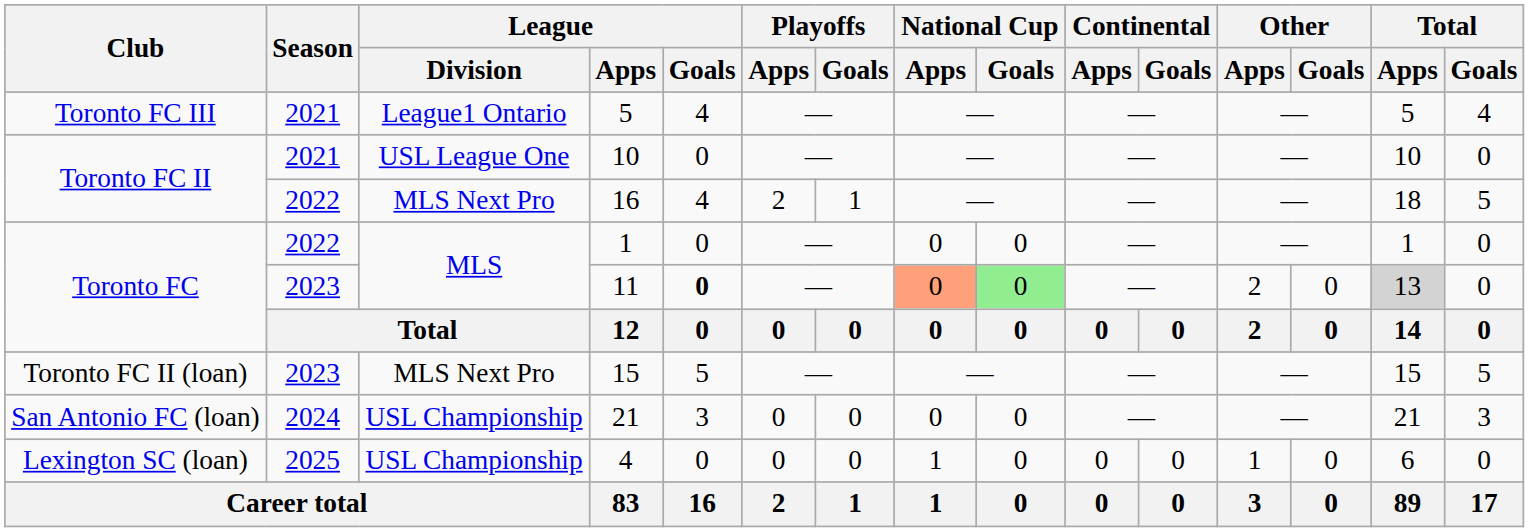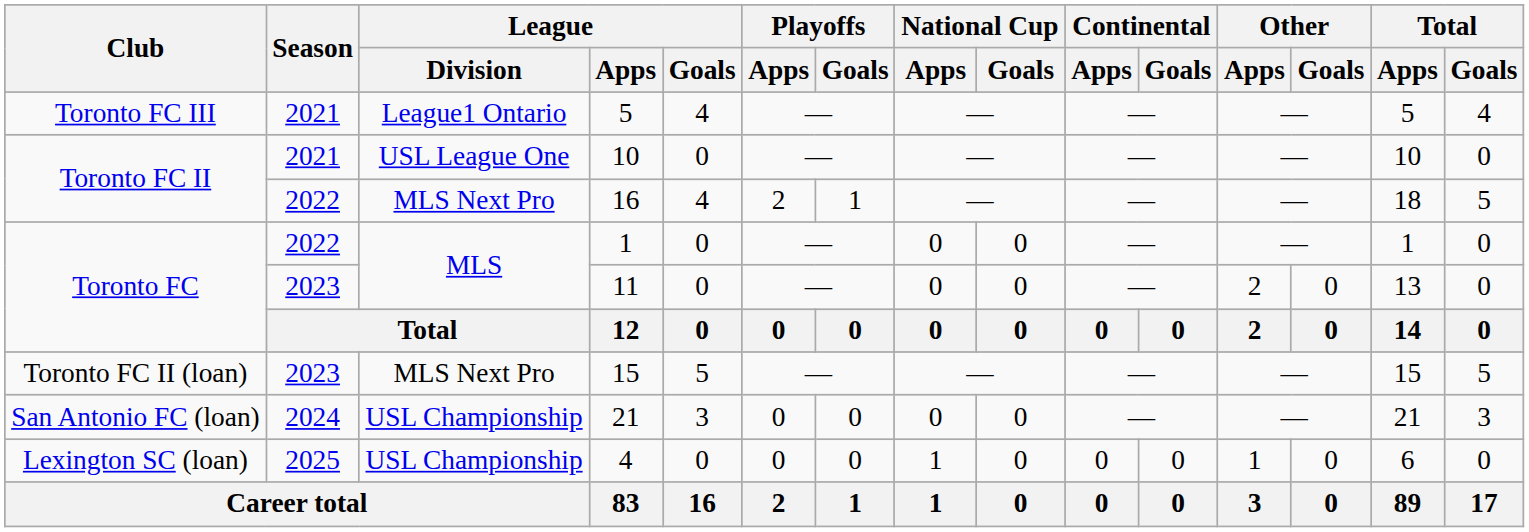(702, 286) bold -> (702, 286) normal
(936, 286) lightsalmon background -> (936, 286) no background
(1021, 286) lightgreen background -> (1021, 286) no background
(1407, 286) lightgrey background -> (1407, 286) no background
